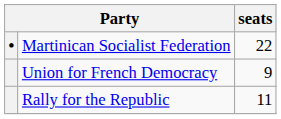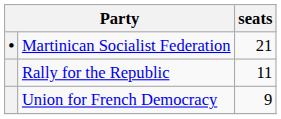(264, 45) 22 -> (264, 45) 21
rows swapped: (96, 100) <-> (120, 72)
